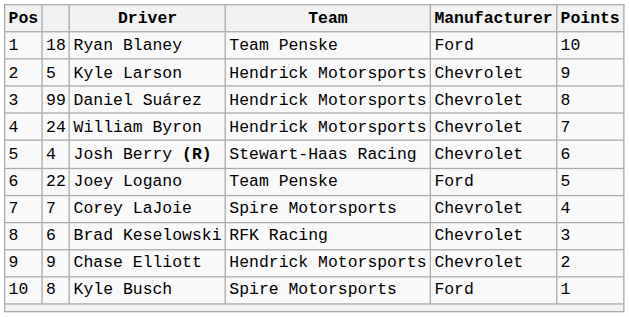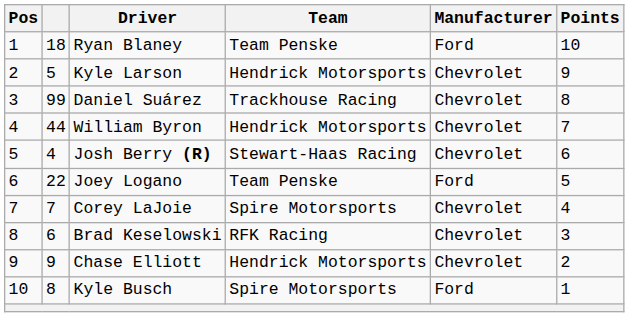(328, 100) Hendrick Motorsports -> (313, 100) Trackhouse Racing
(56, 127) 24 -> (56, 127) 44
